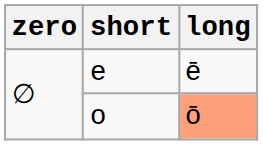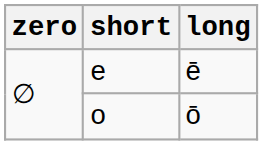(193, 116) lightsalmon background -> (193, 116) no background
